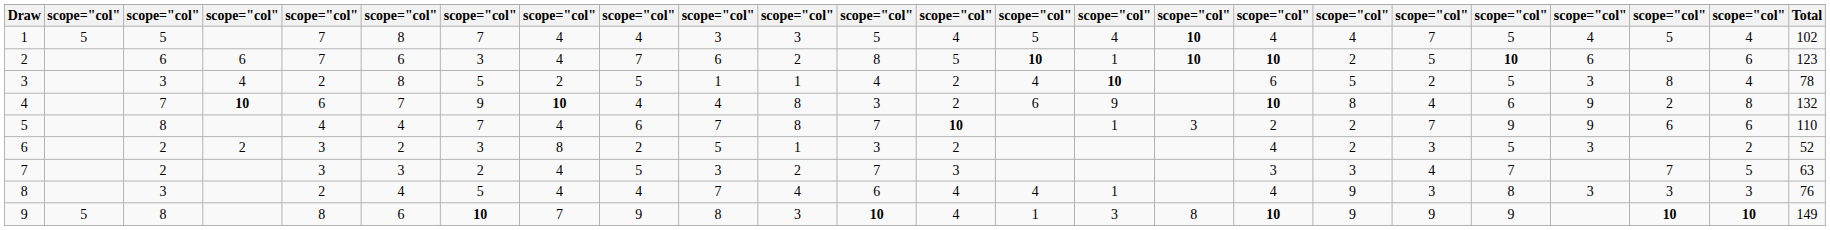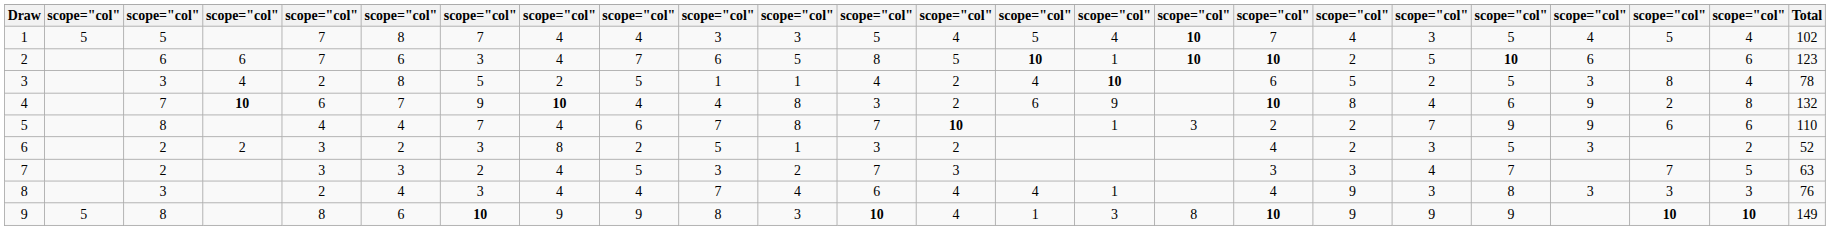(1273, 37) 4 -> (1273, 37) 7
(1432, 37) 7 -> (1432, 37) 3
(797, 59) 2 -> (797, 59) 5
(480, 192) 5 -> (480, 192) 3
(559, 214) 7 -> (559, 214) 9
